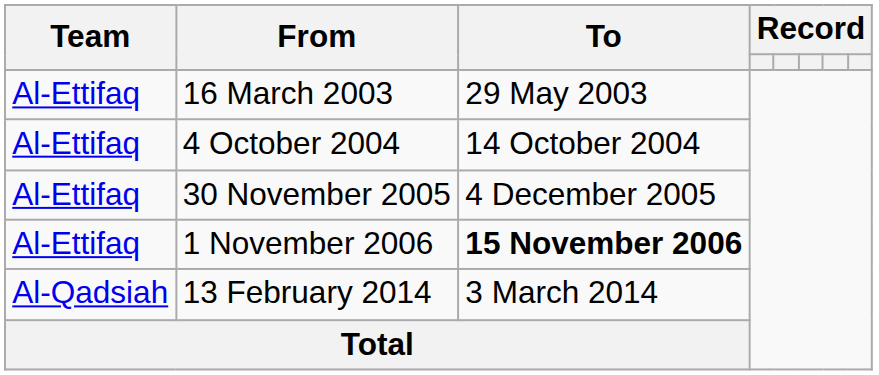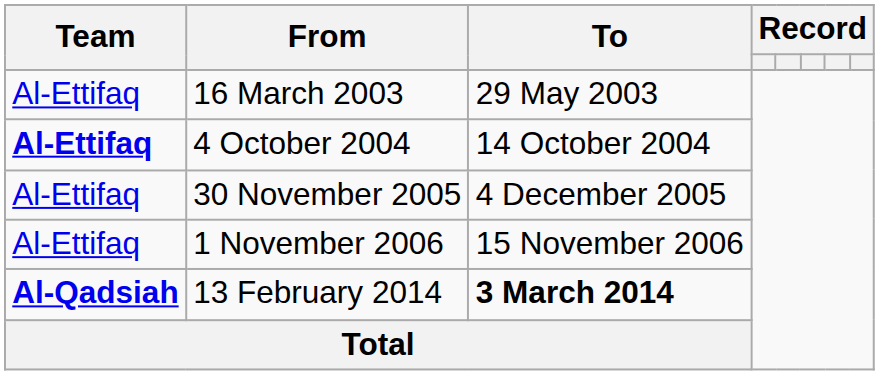(76, 144) normal -> (82, 144) bold
(604, 243) bold -> (610, 243) normal
(90, 293) normal -> (95, 293) bold
(562, 293) normal -> (575, 293) bold
